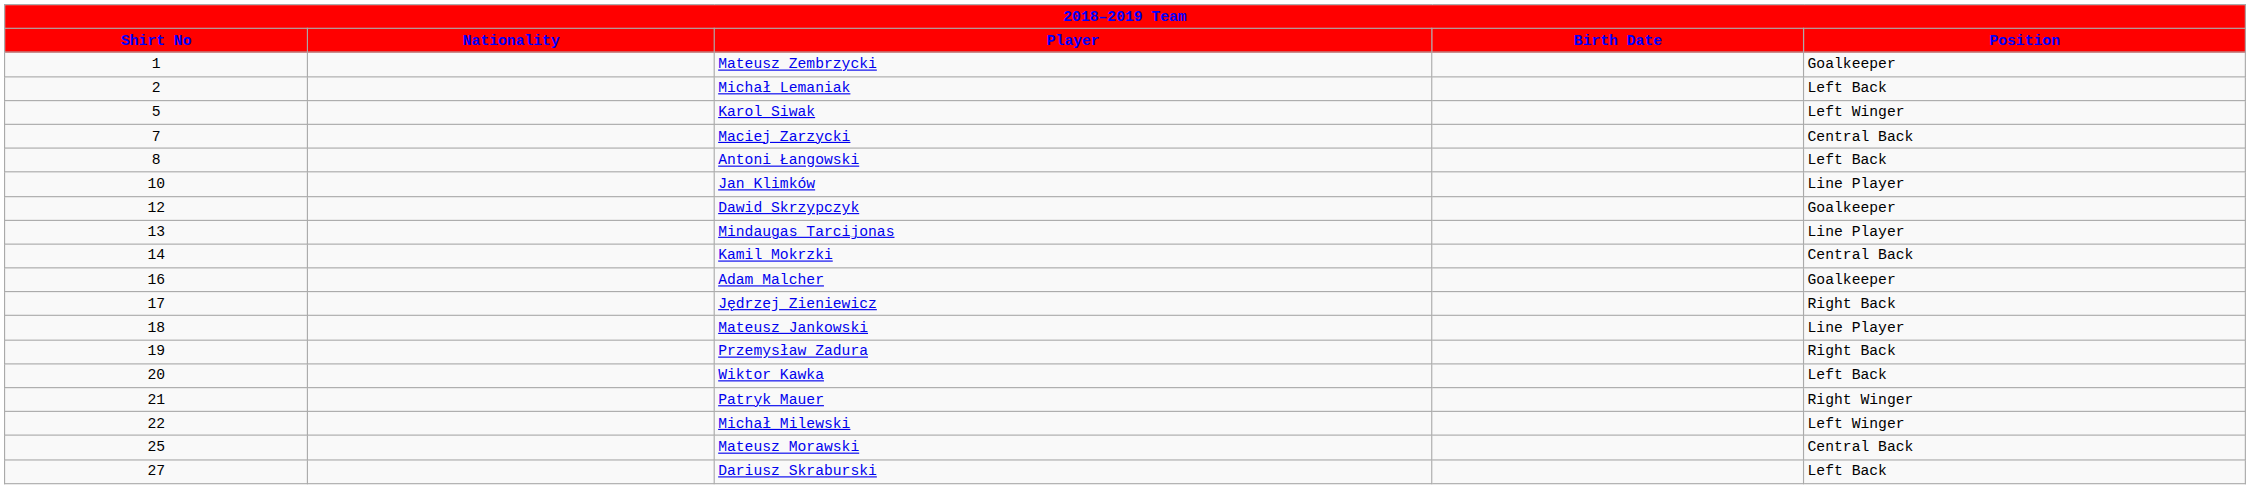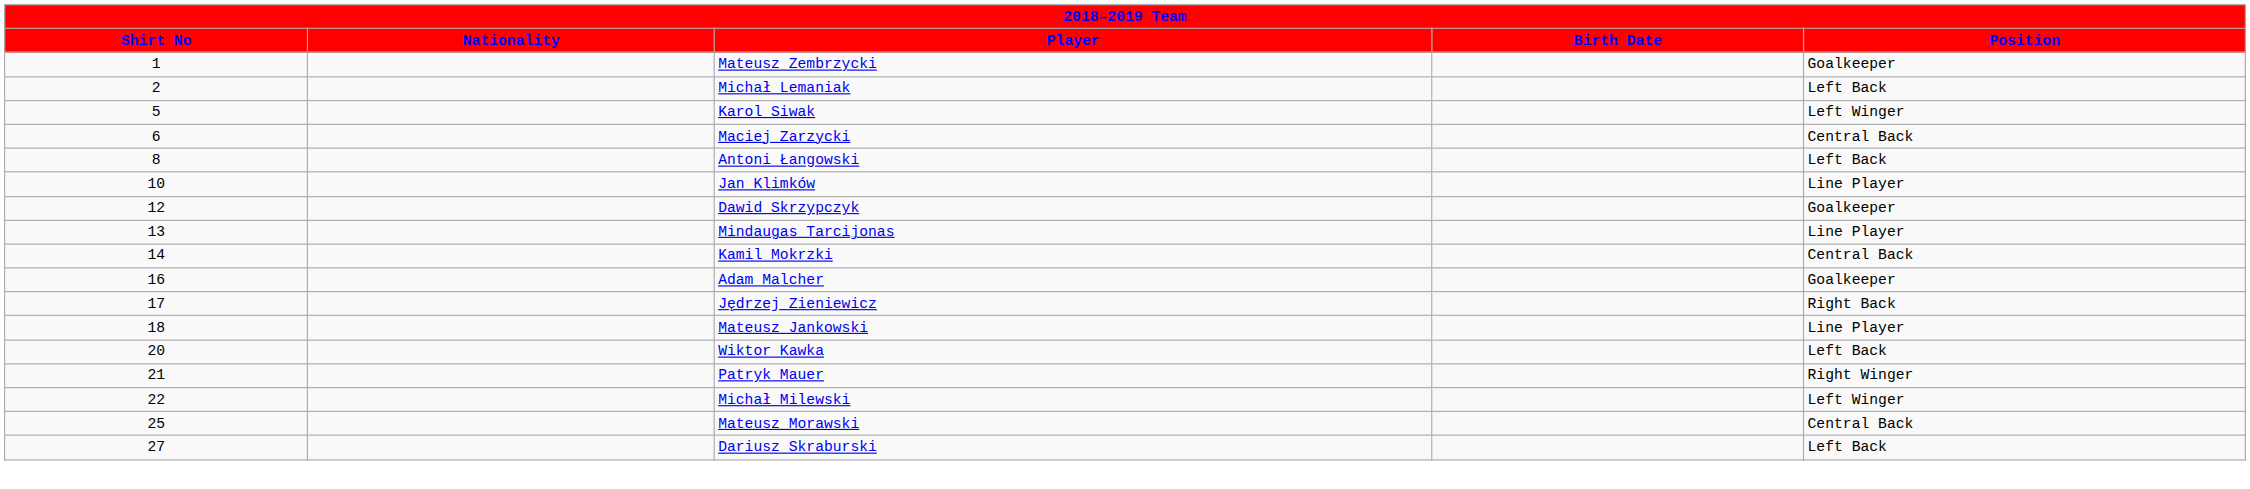(156, 136) 7 -> (156, 136) 6
- row: (793, 352)
